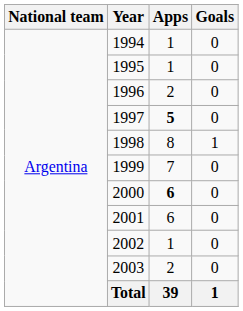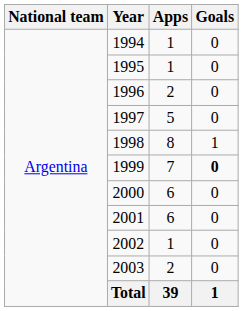(170, 117) bold -> (170, 117) normal
(215, 167) normal -> (215, 167) bold
(170, 192) bold -> (170, 192) normal
